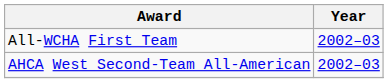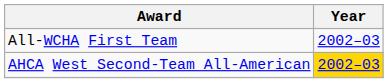(349, 65) no background -> (349, 65) gold background
